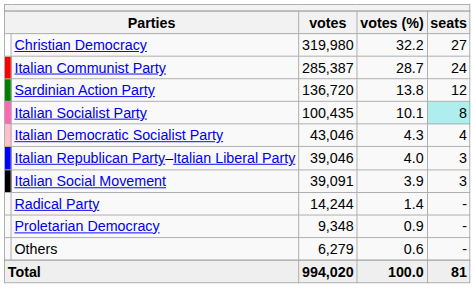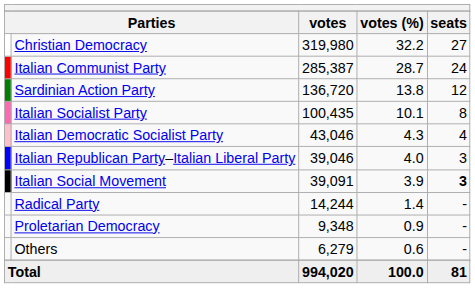(463, 113) paleturquoise background -> (463, 113) no background
(463, 181) normal -> (463, 181) bold
